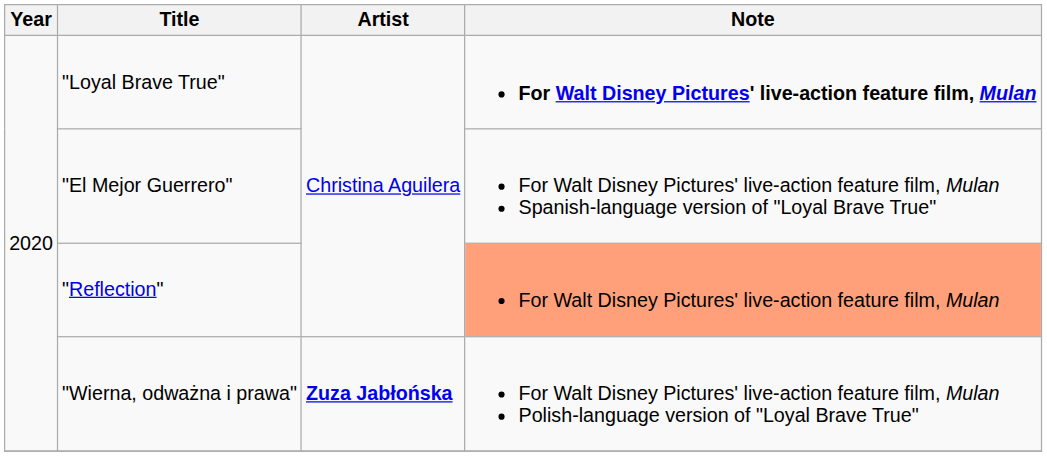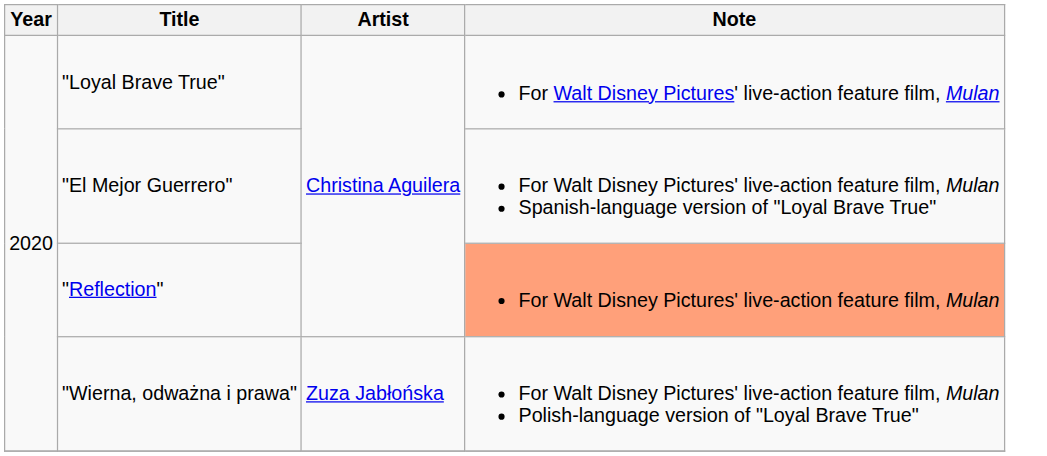(753, 93) bold -> (734, 93) normal
(379, 393) bold -> (375, 393) normal
